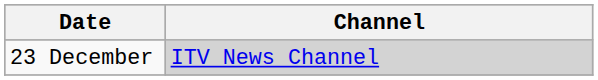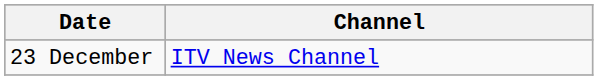(275, 58) lightgrey background -> (275, 58) no background
